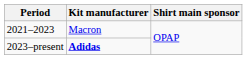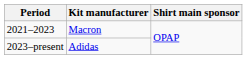(84, 46) bold -> (83, 46) normal
